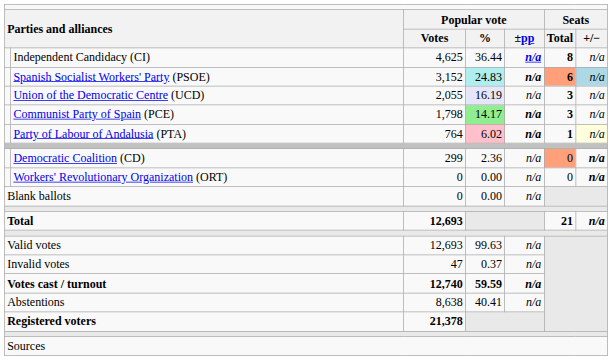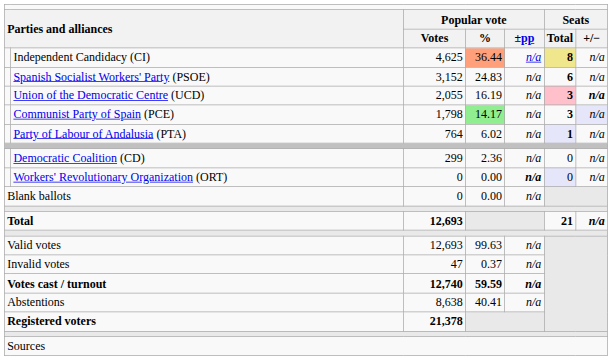(488, 57) no background -> (488, 57) lightsalmon background
(533, 57) bold -> (534, 57) normal
(570, 57) no background -> (570, 57) khaki background
(488, 76) paleturquoise background -> (488, 76) no background
(533, 76) bold -> (534, 76) normal
(570, 76) lightsalmon background -> (570, 76) no background
(597, 76) lightblue background -> (597, 76) no background
(488, 95) lavender background -> (488, 95) no background
(570, 95) no background -> (570, 95) pink background
(597, 95) normal -> (597, 95) bold
(533, 114) bold -> (534, 114) normal
(597, 114) no background -> (597, 114) lavender background
(491, 133) pink background -> (491, 133) no background
(533, 133) bold -> (534, 133) normal
(570, 133) no background -> (570, 133) lavender background
(597, 133) lightyellow background -> (597, 133) no background
(570, 158) lightsalmon background -> (570, 158) no background
(597, 158) bold -> (597, 158) normal
(534, 177) normal -> (533, 177) bold
(570, 177) no background -> (570, 177) lavender background
(597, 177) bold -> (597, 177) normal
